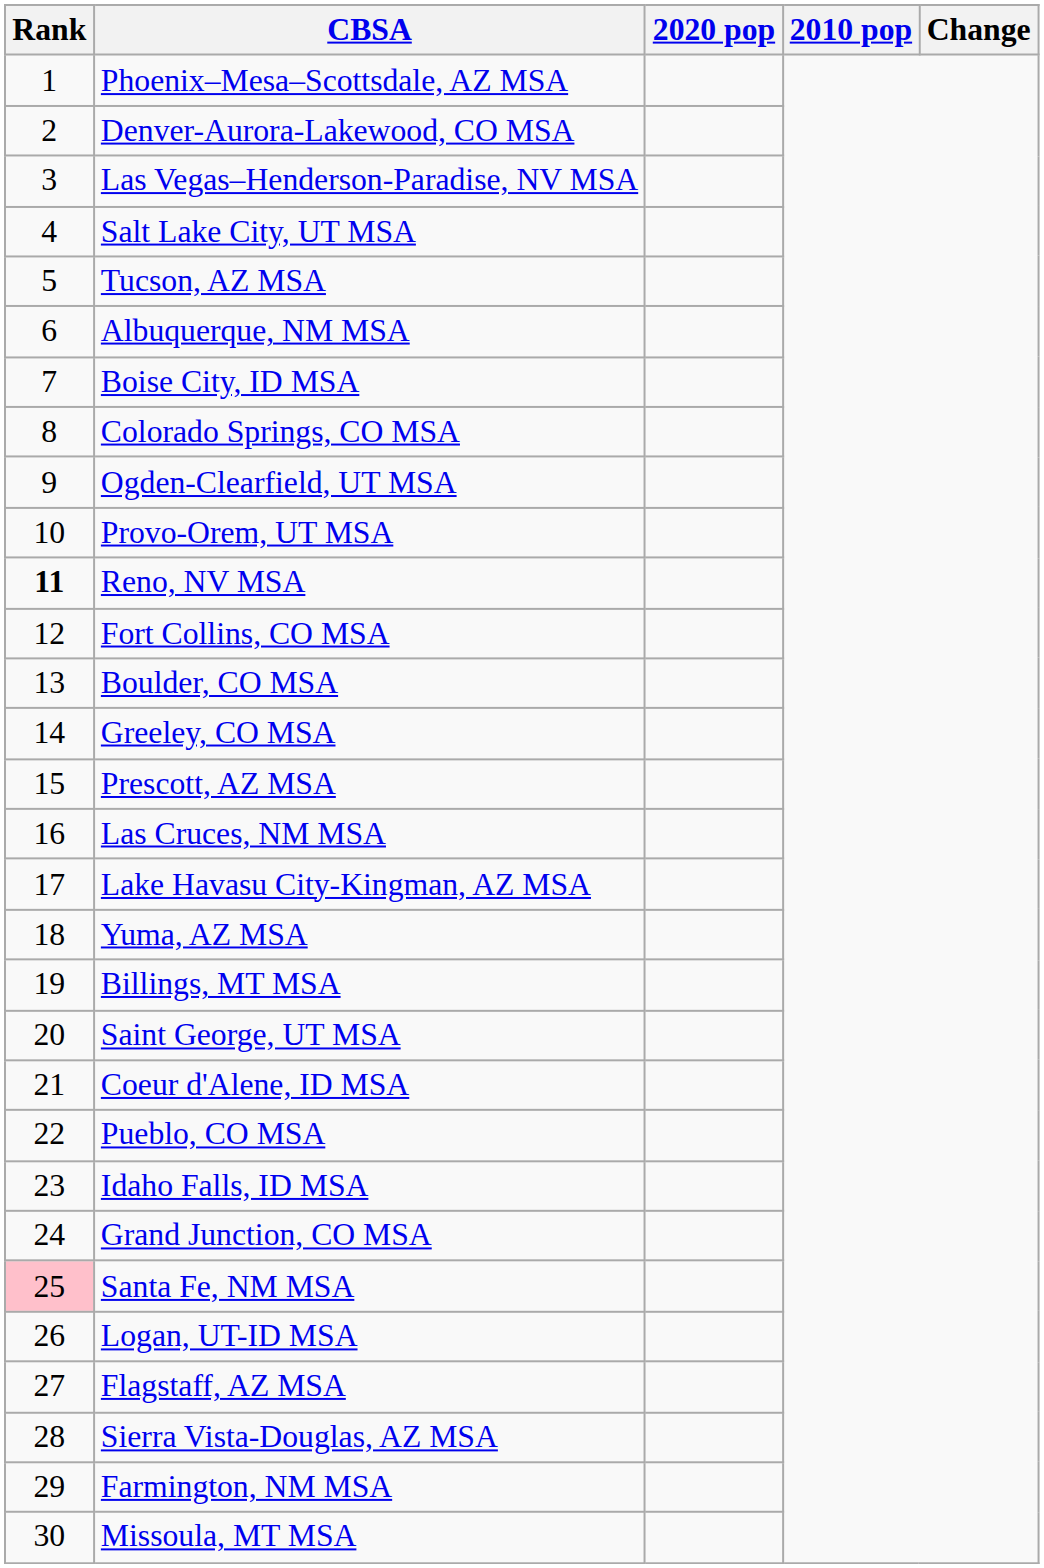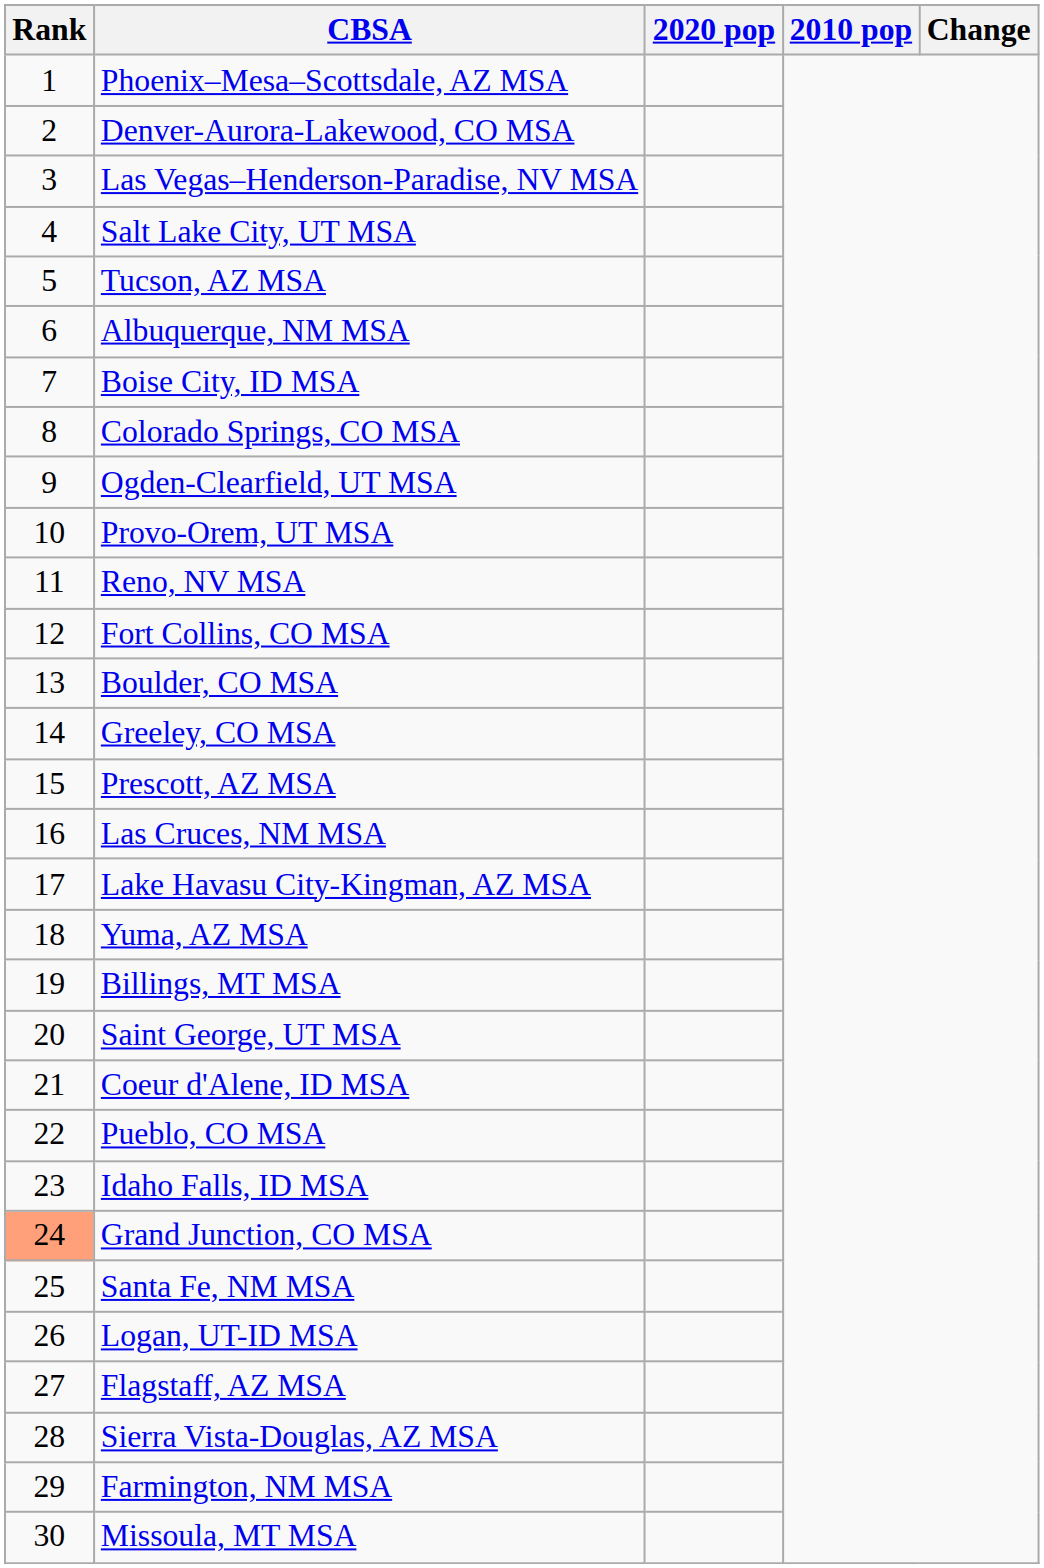(49, 582) bold -> (49, 582) normal
(49, 1235) no background -> (49, 1235) lightsalmon background
(49, 1285) pink background -> (49, 1285) no background
